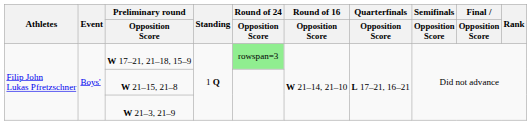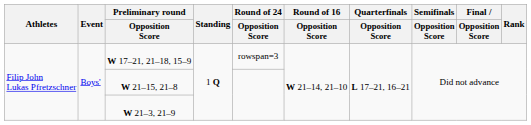(258, 56) lightgreen background -> (258, 56) no background
